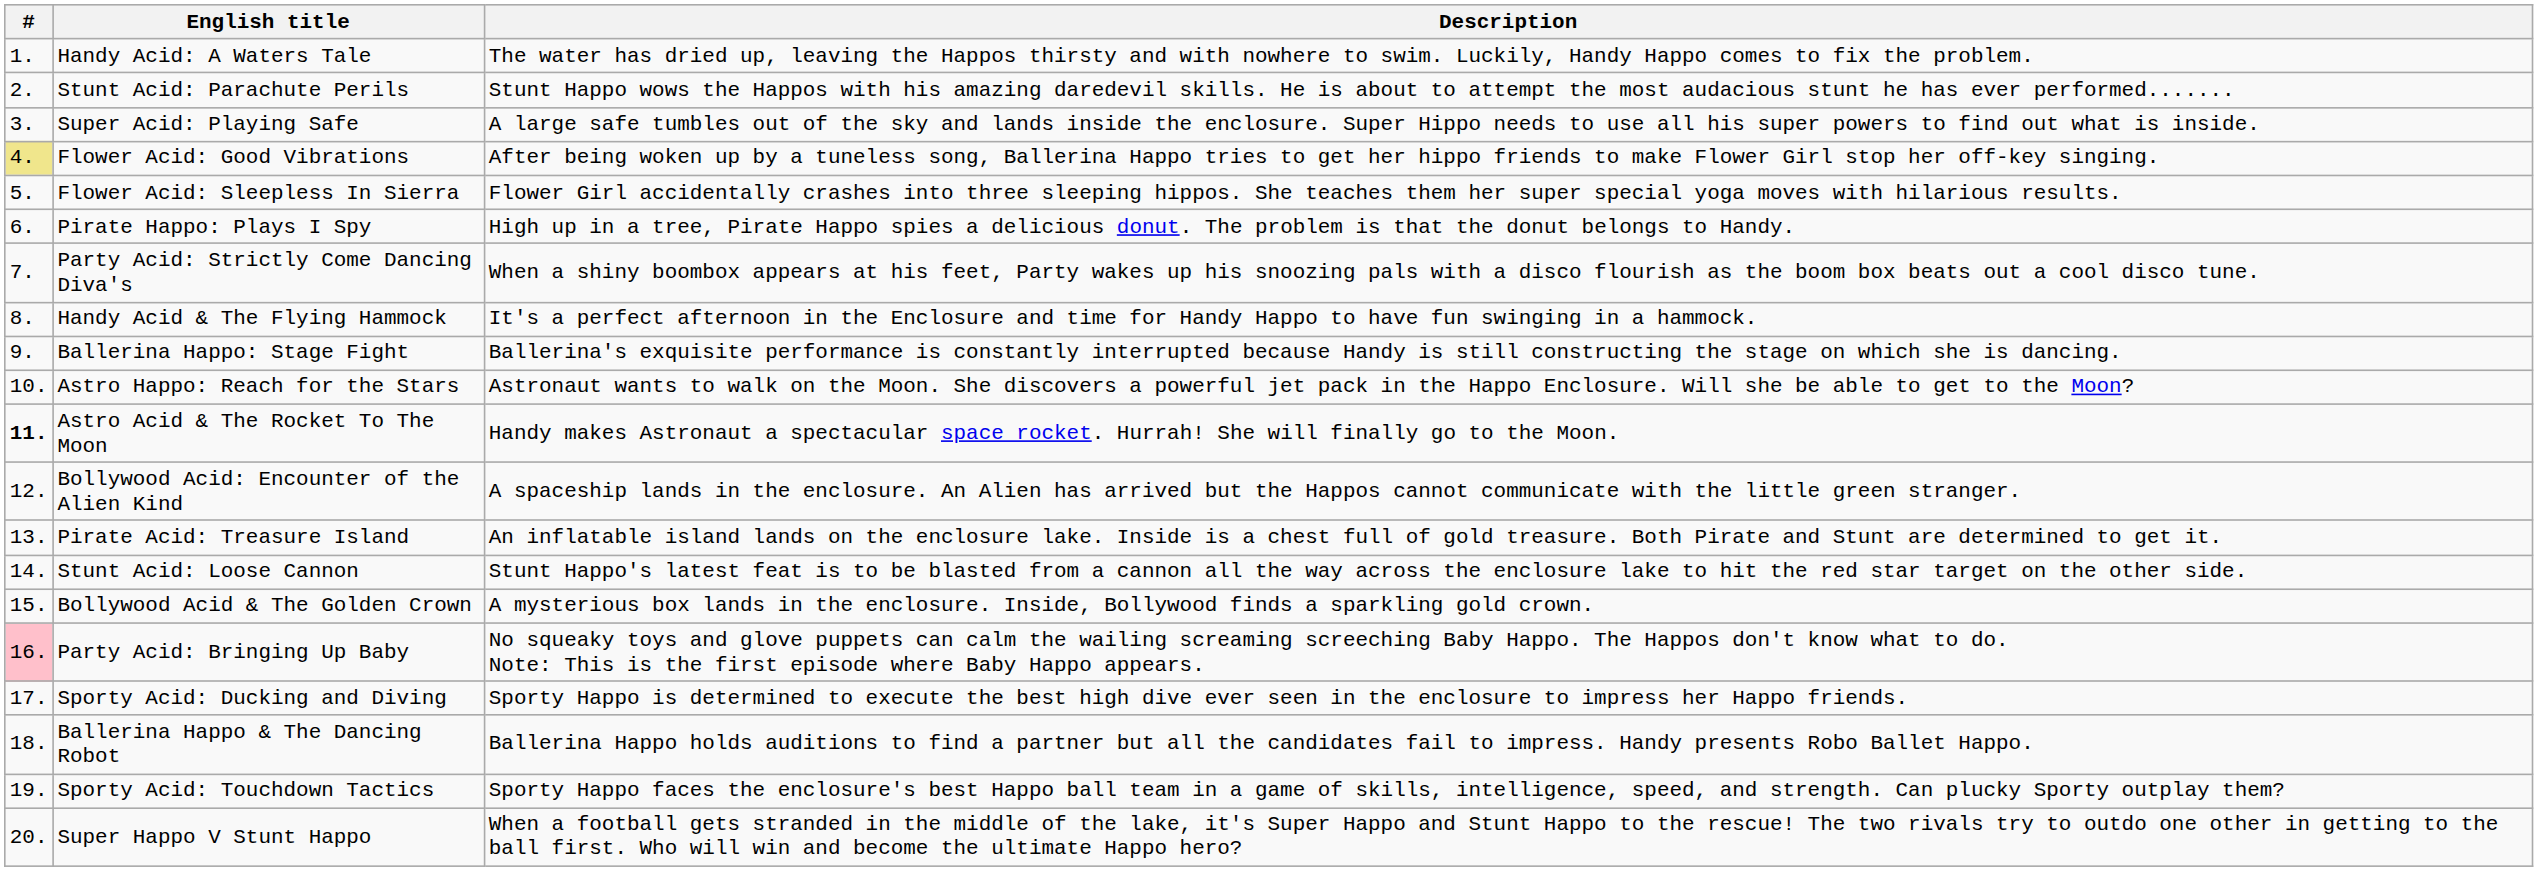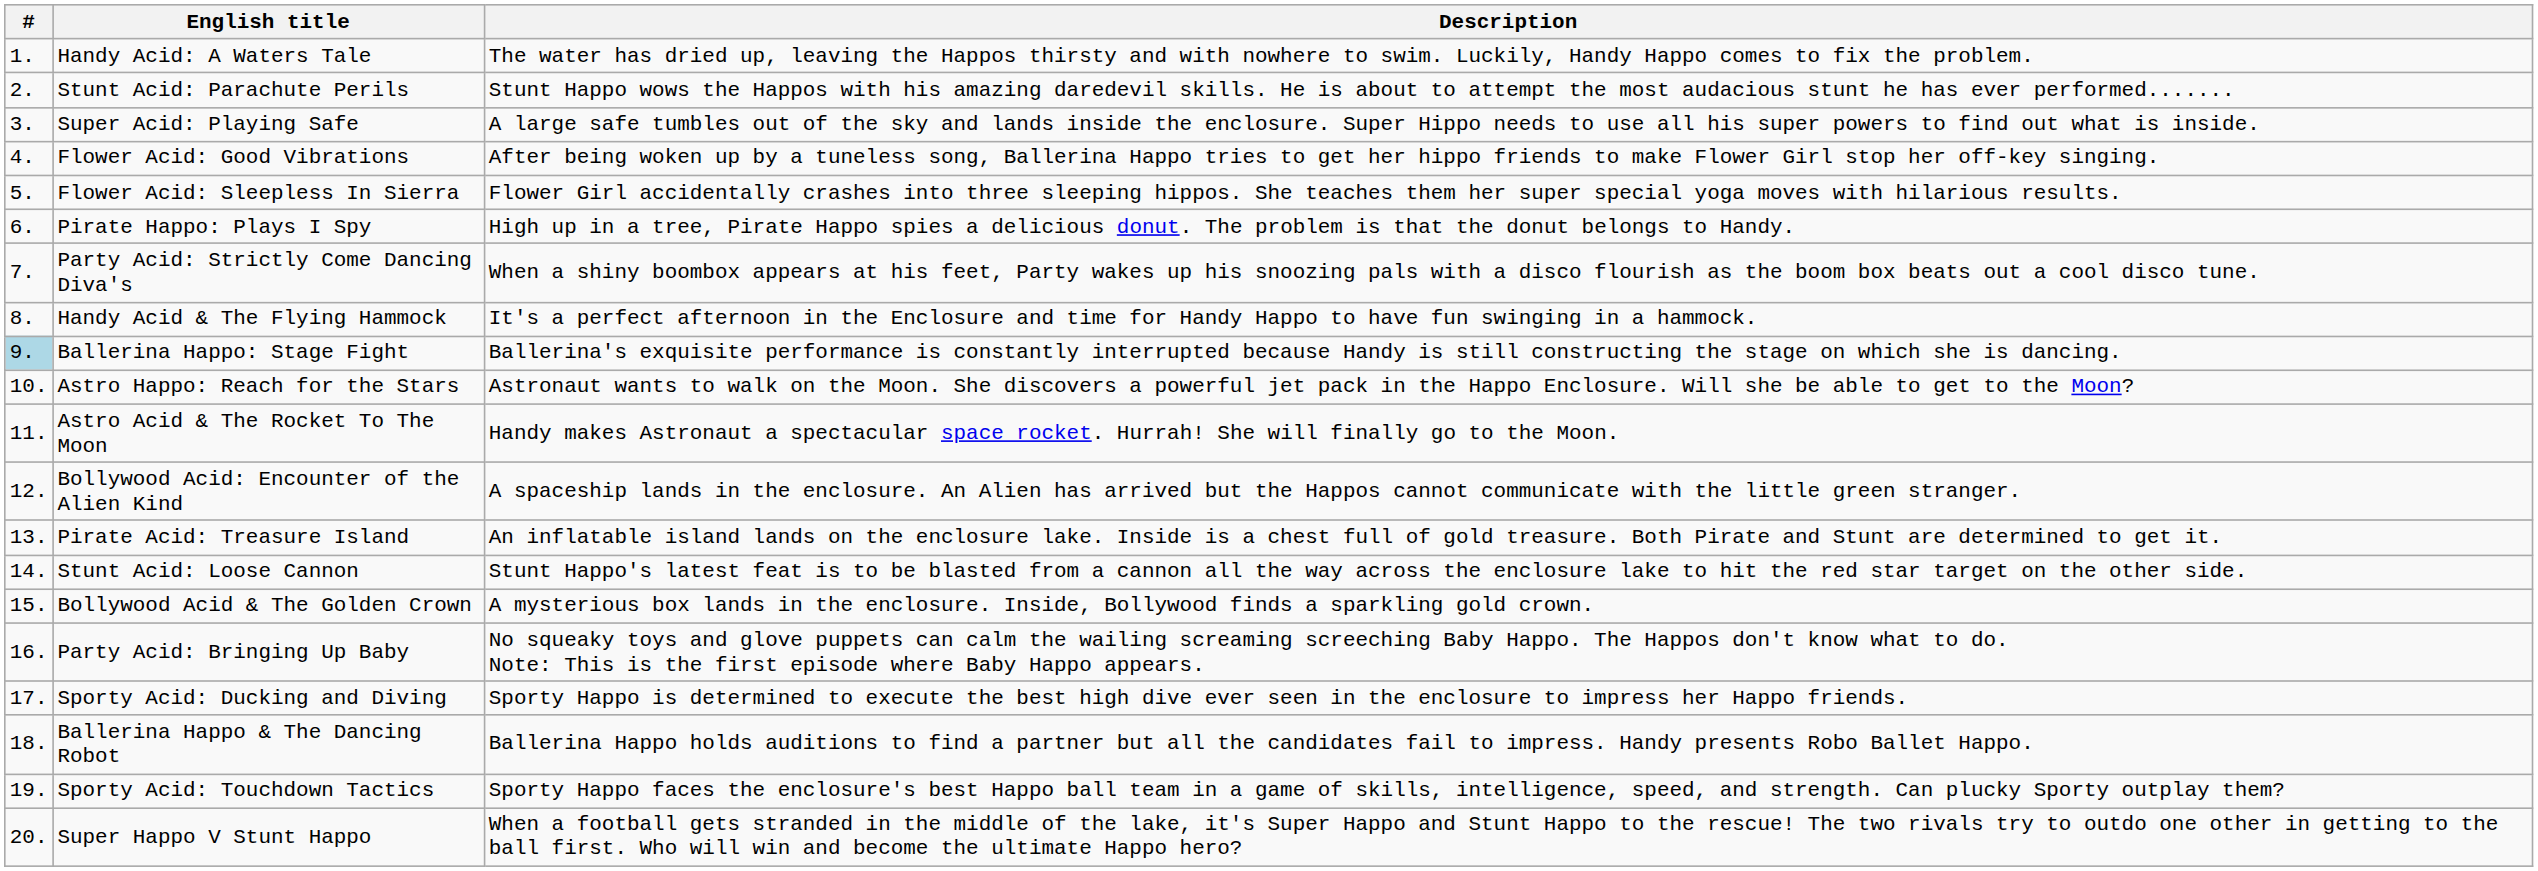(22, 158) khaki background -> (22, 158) no background
(22, 353) no background -> (22, 353) lightblue background
(29, 433) bold -> (29, 433) normal
(29, 652) pink background -> (29, 652) no background
